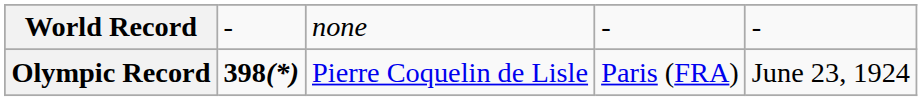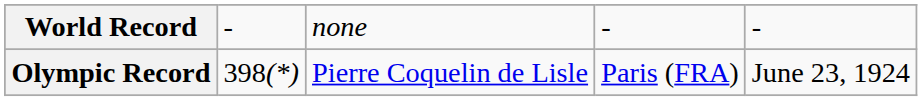(261, 71) bold -> (261, 71) normal
